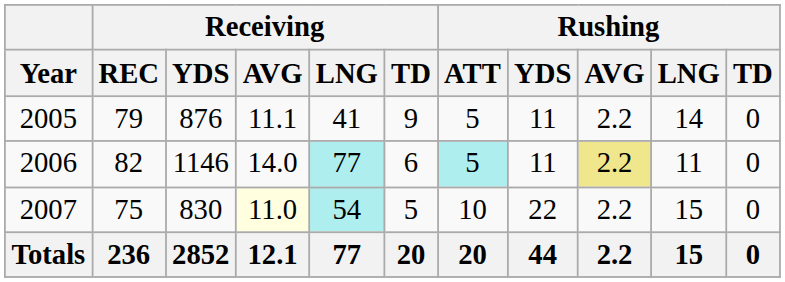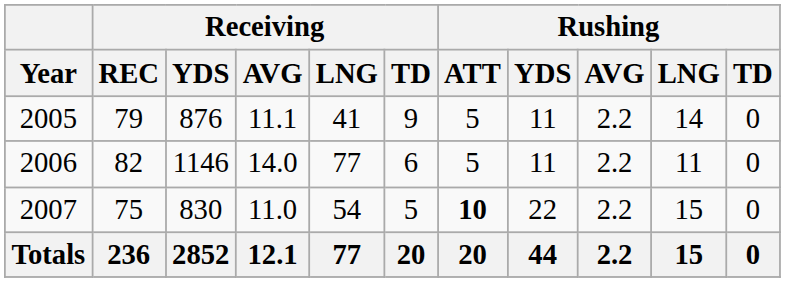(347, 163) paleturquoise background -> (347, 163) no background
(472, 163) paleturquoise background -> (472, 163) no background
(615, 163) khaki background -> (615, 163) no background
(273, 208) lightyellow background -> (273, 208) no background
(347, 208) paleturquoise background -> (347, 208) no background
(472, 208) normal -> (472, 208) bold
